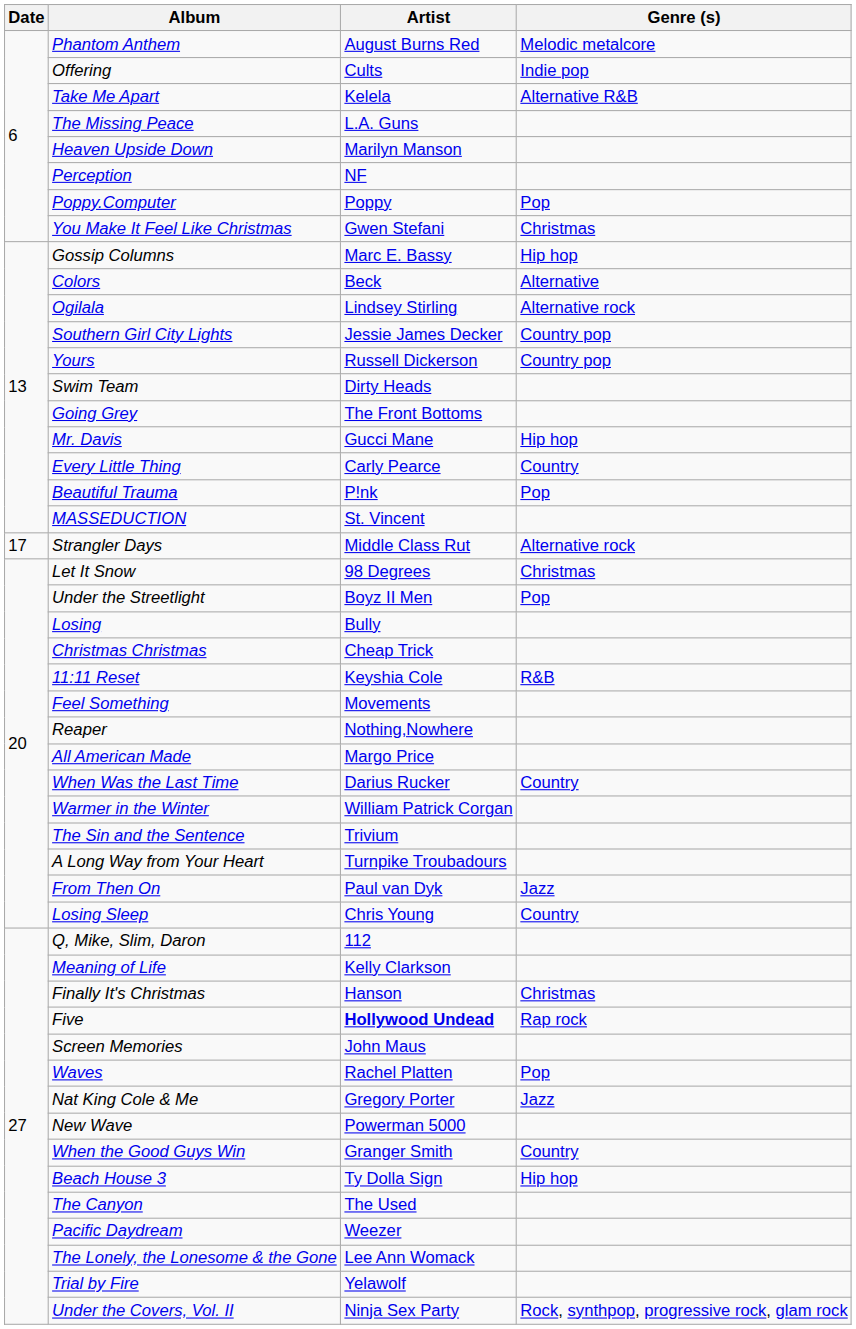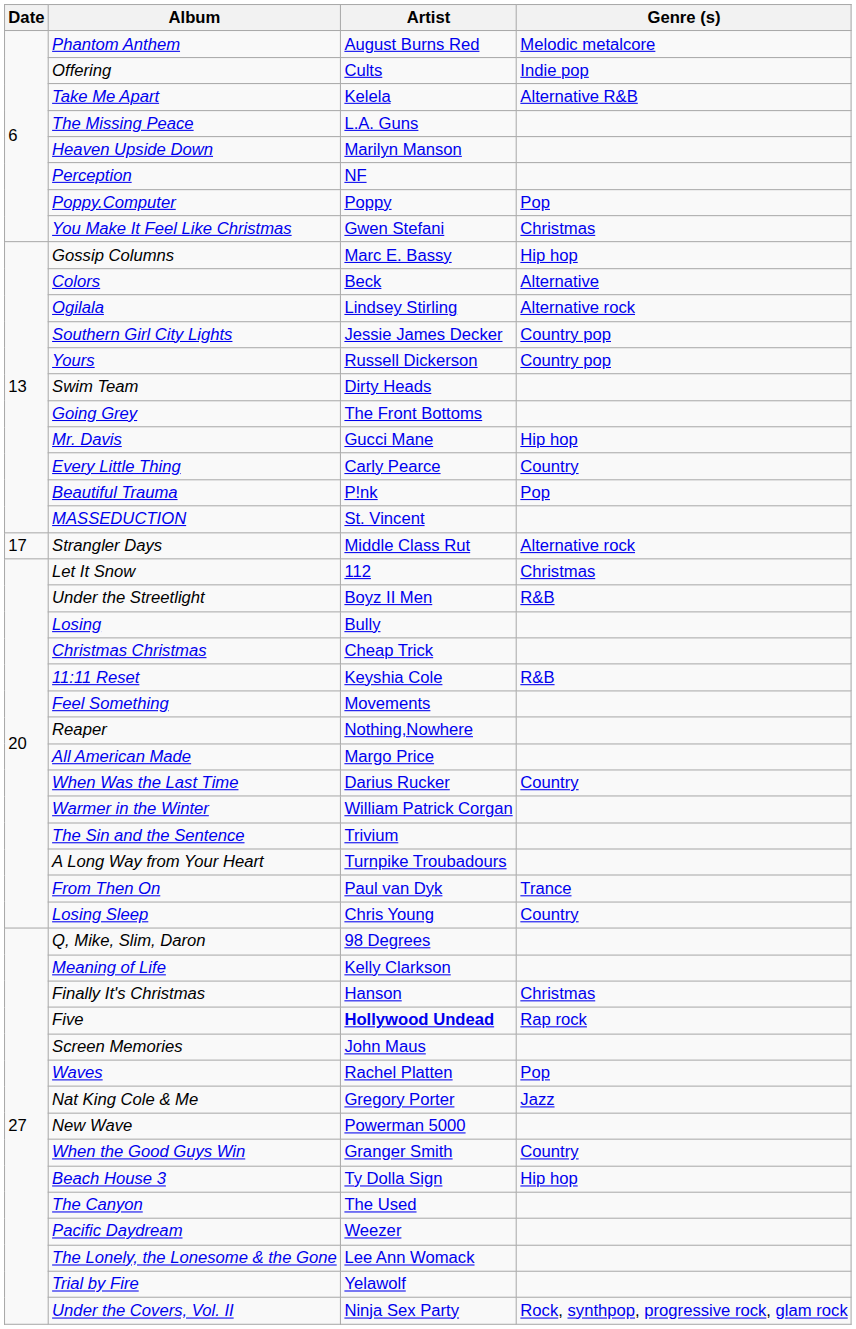(387, 571) 98 Degrees -> (358, 571) 112
(535, 598) Pop -> (537, 598) R&B
(537, 888) Jazz -> (546, 888) Trance
(358, 941) 112 -> (387, 941) 98 Degrees
